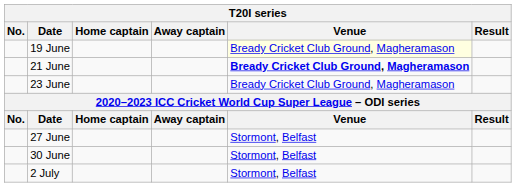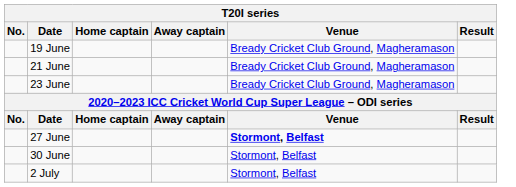(342, 48) lightyellow background -> (342, 48) no background
(350, 66) bold -> (342, 66) normal
(273, 137) normal -> (277, 137) bold
